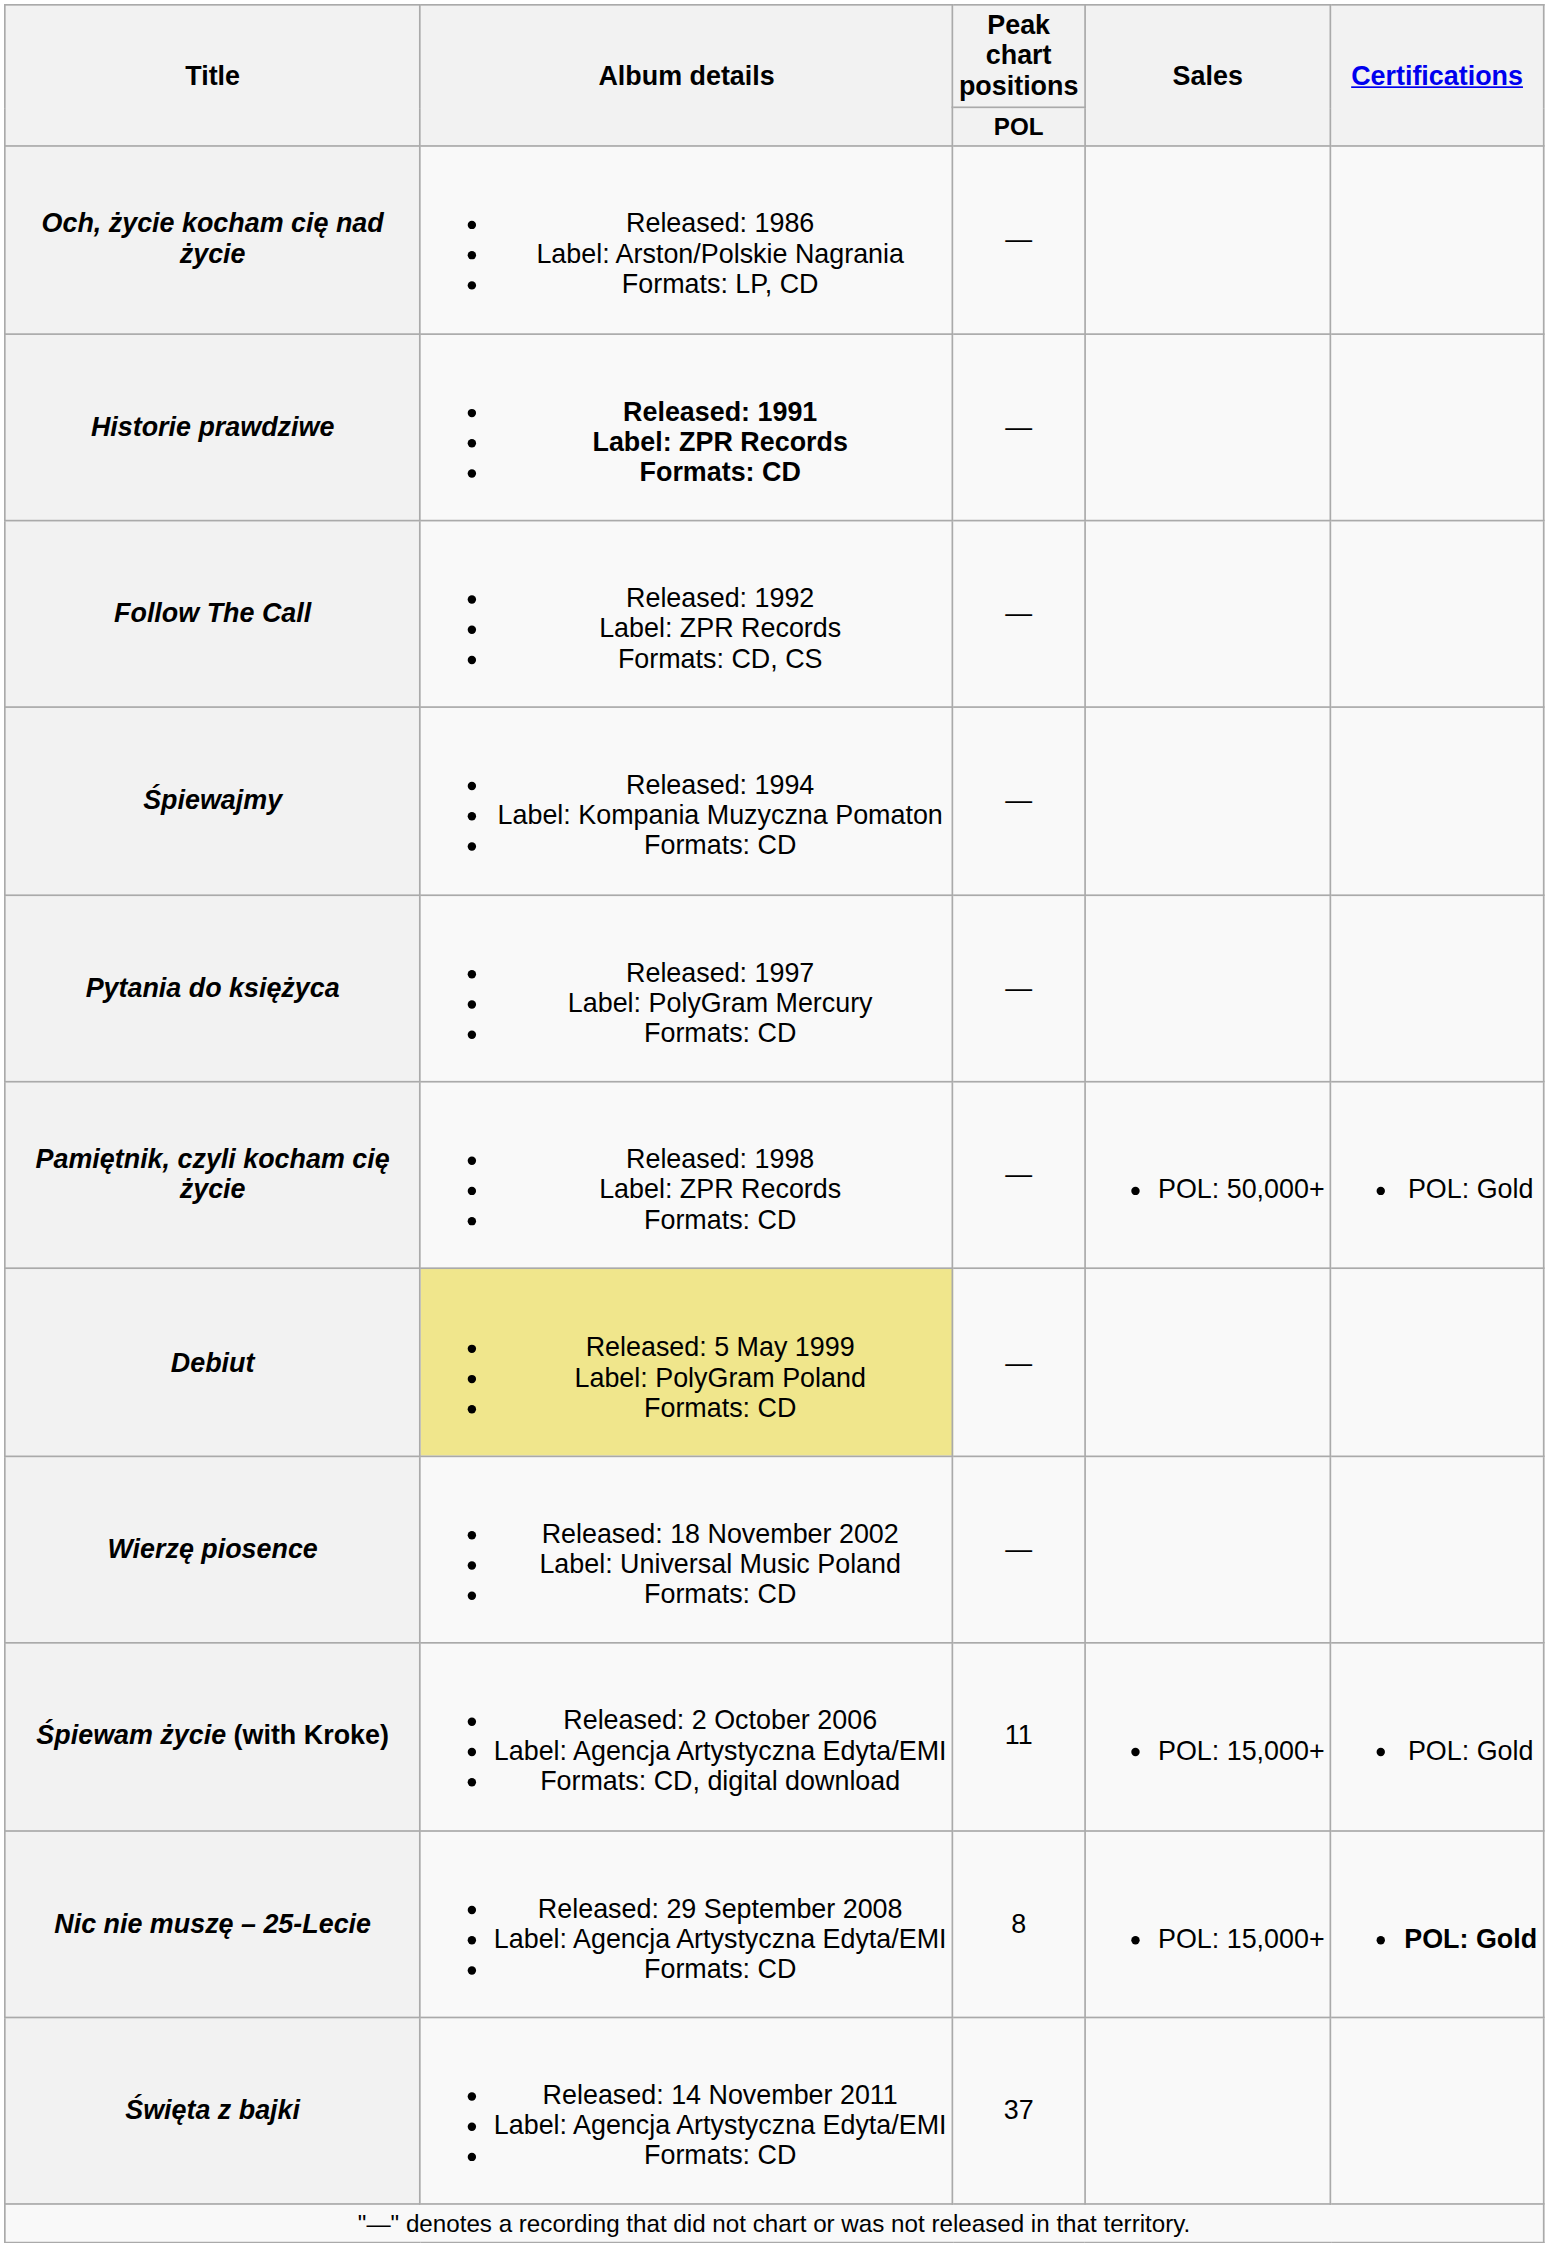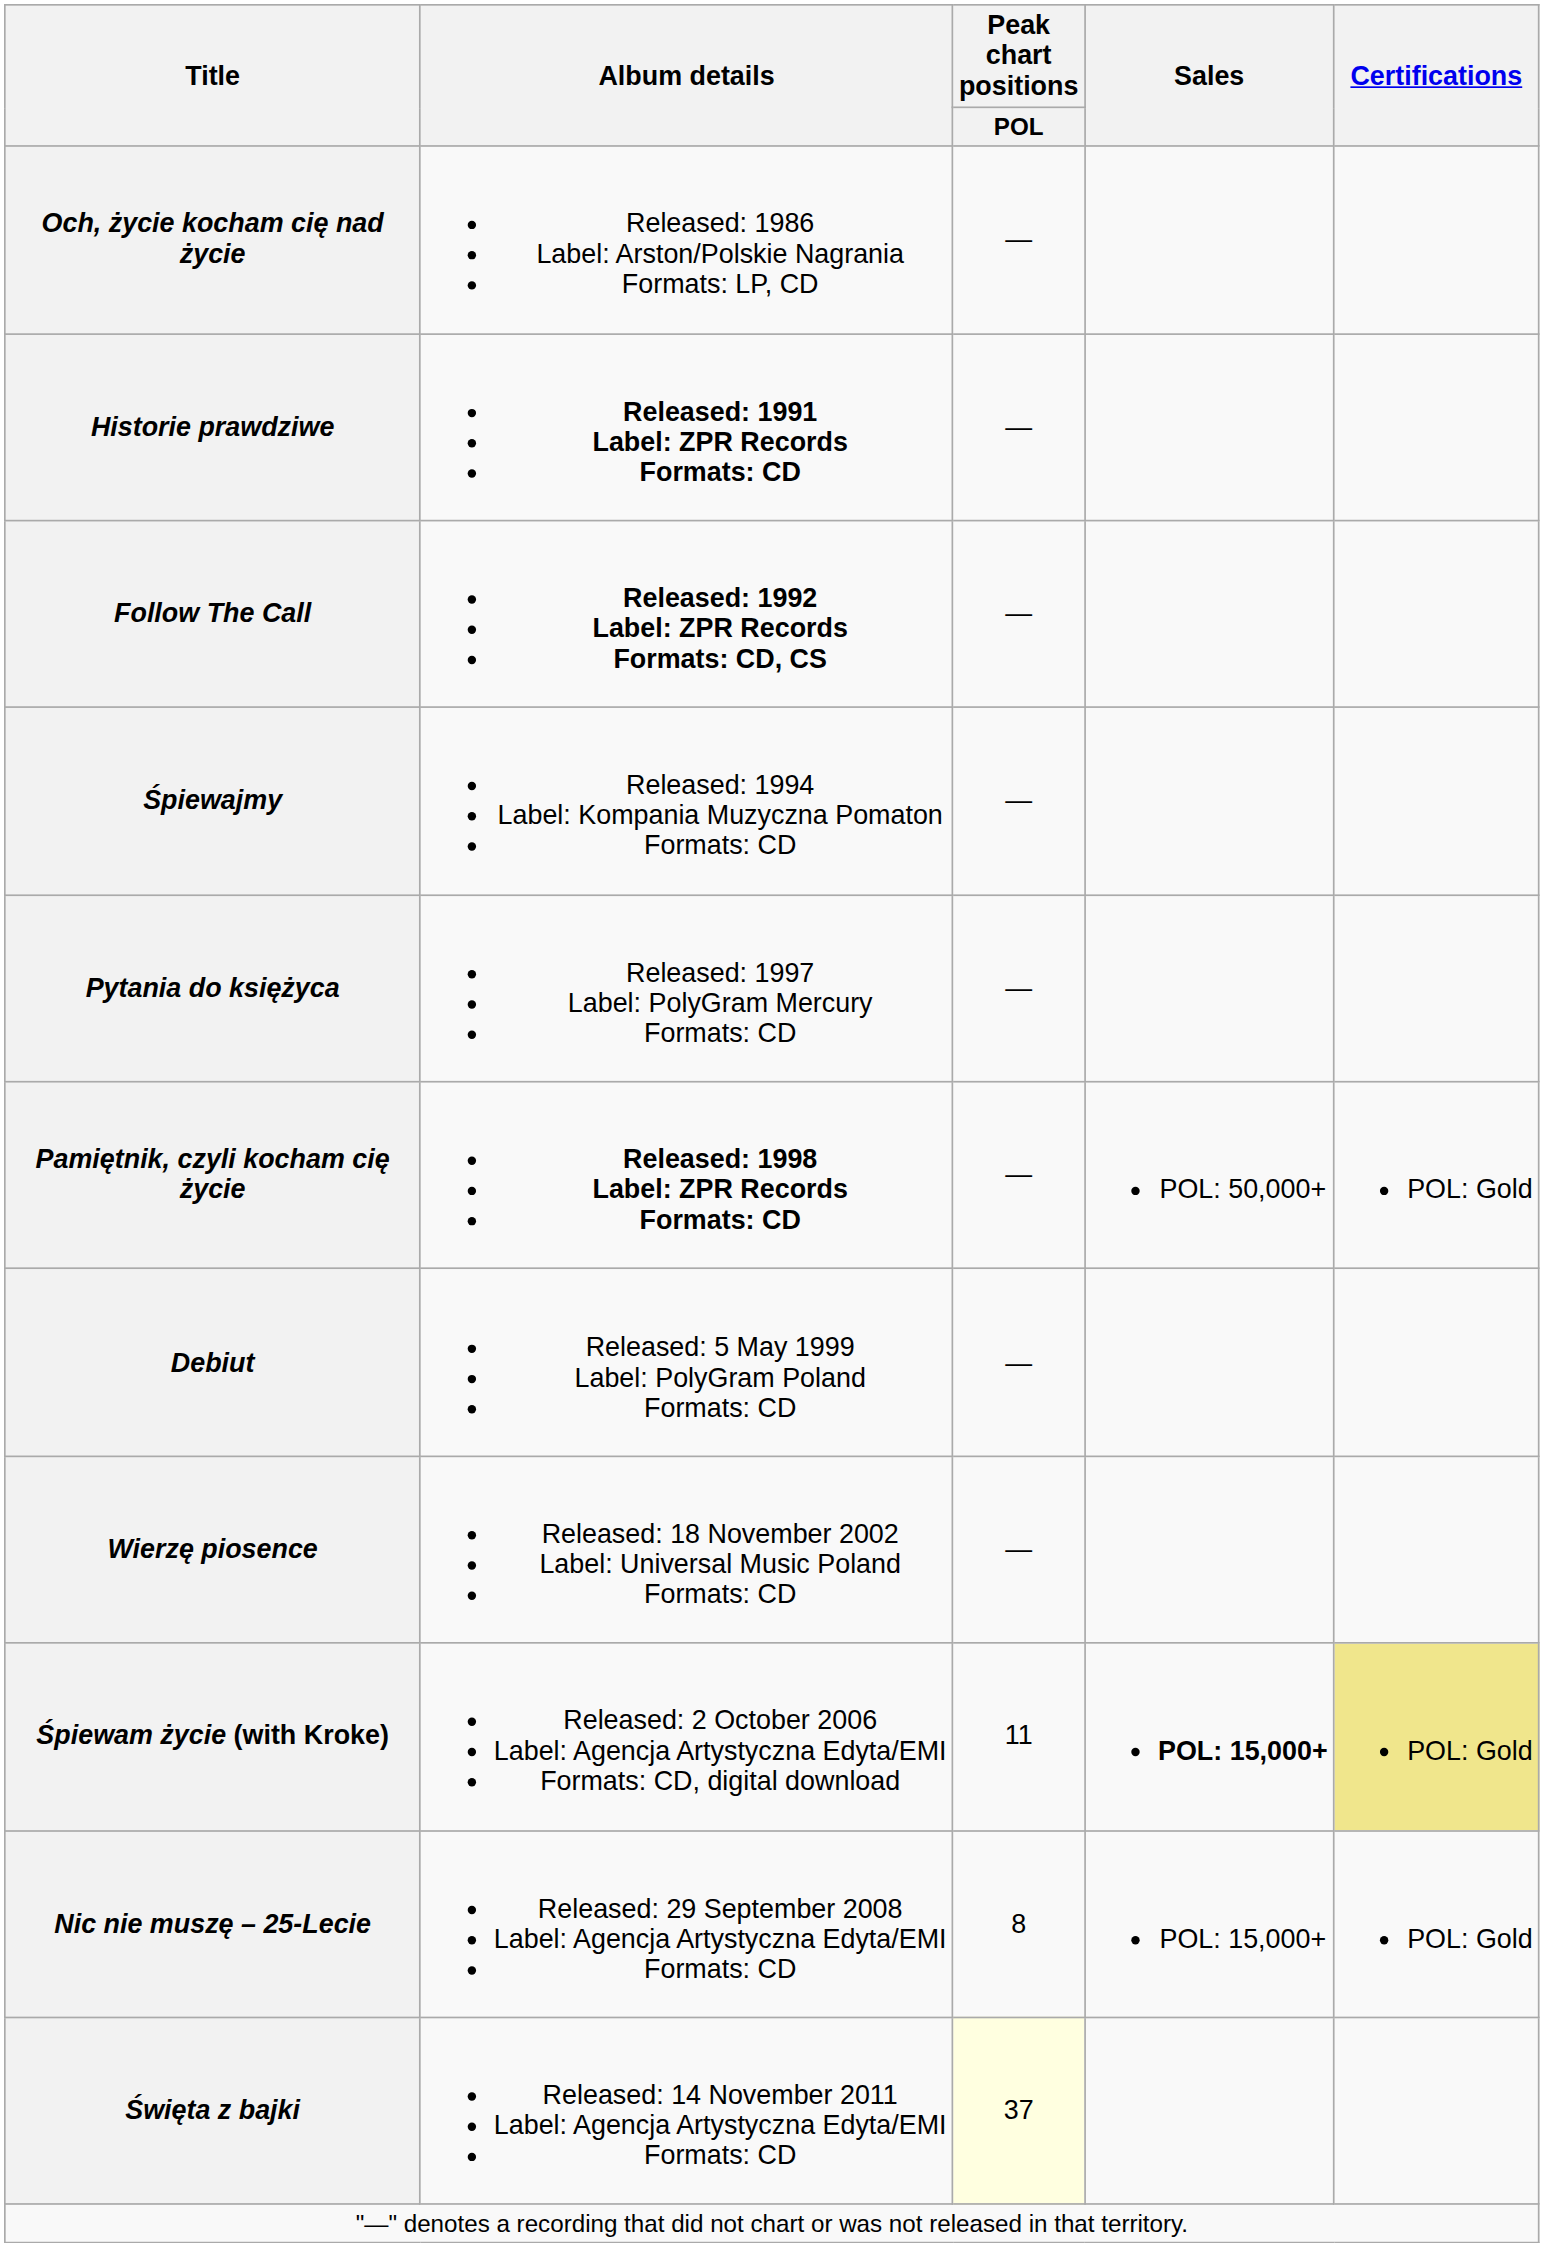(687, 629) normal -> (687, 629) bold
(687, 1190) normal -> (687, 1190) bold
(687, 1378) khaki background -> (687, 1378) no background
(1208, 1752) normal -> (1209, 1752) bold
(1437, 1752) no background -> (1436, 1752) khaki background
(1437, 1939) bold -> (1436, 1939) normal
(1019, 2110) no background -> (1019, 2110) lightyellow background
